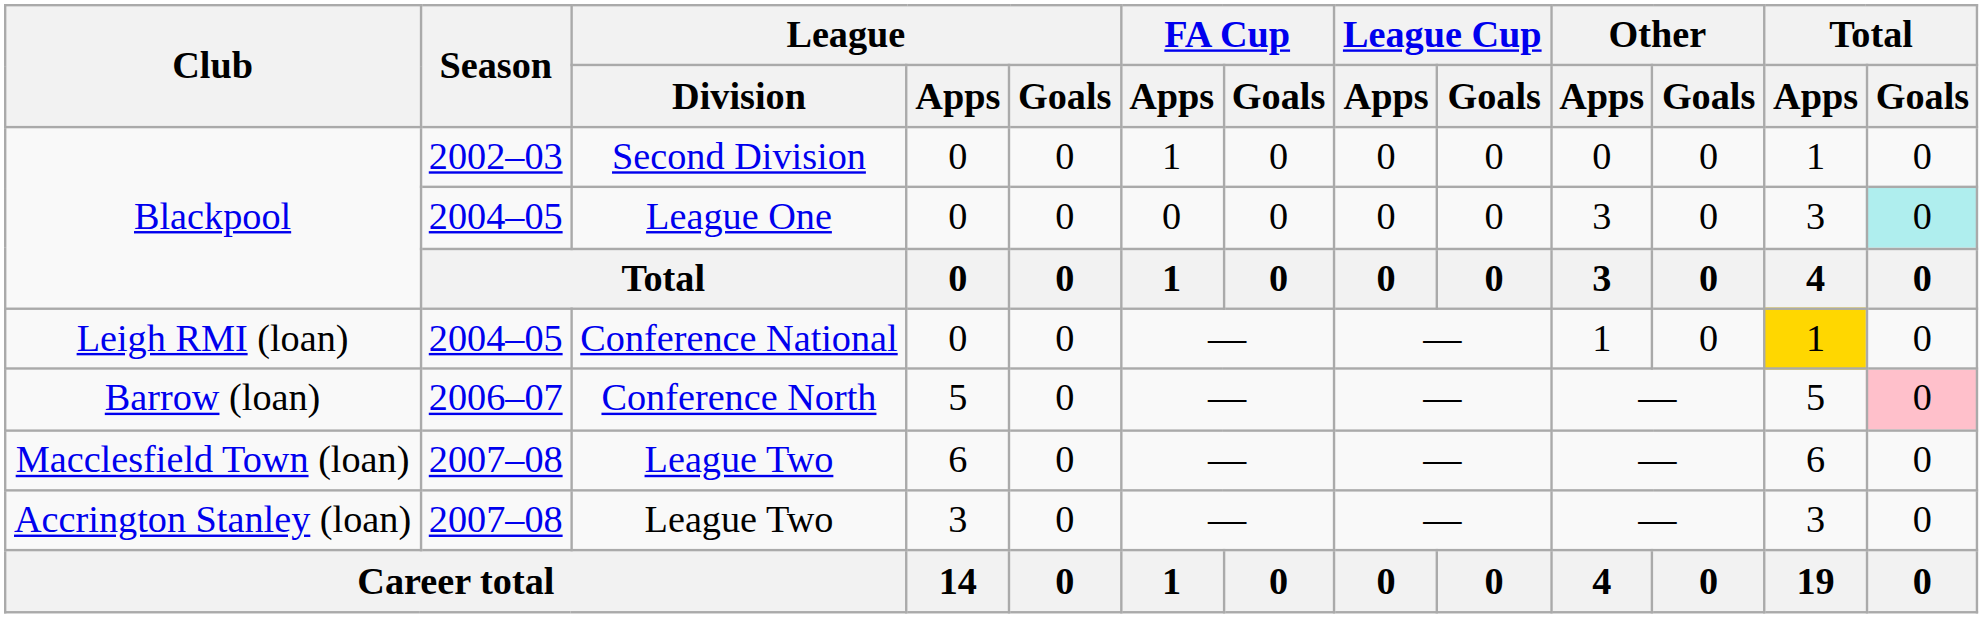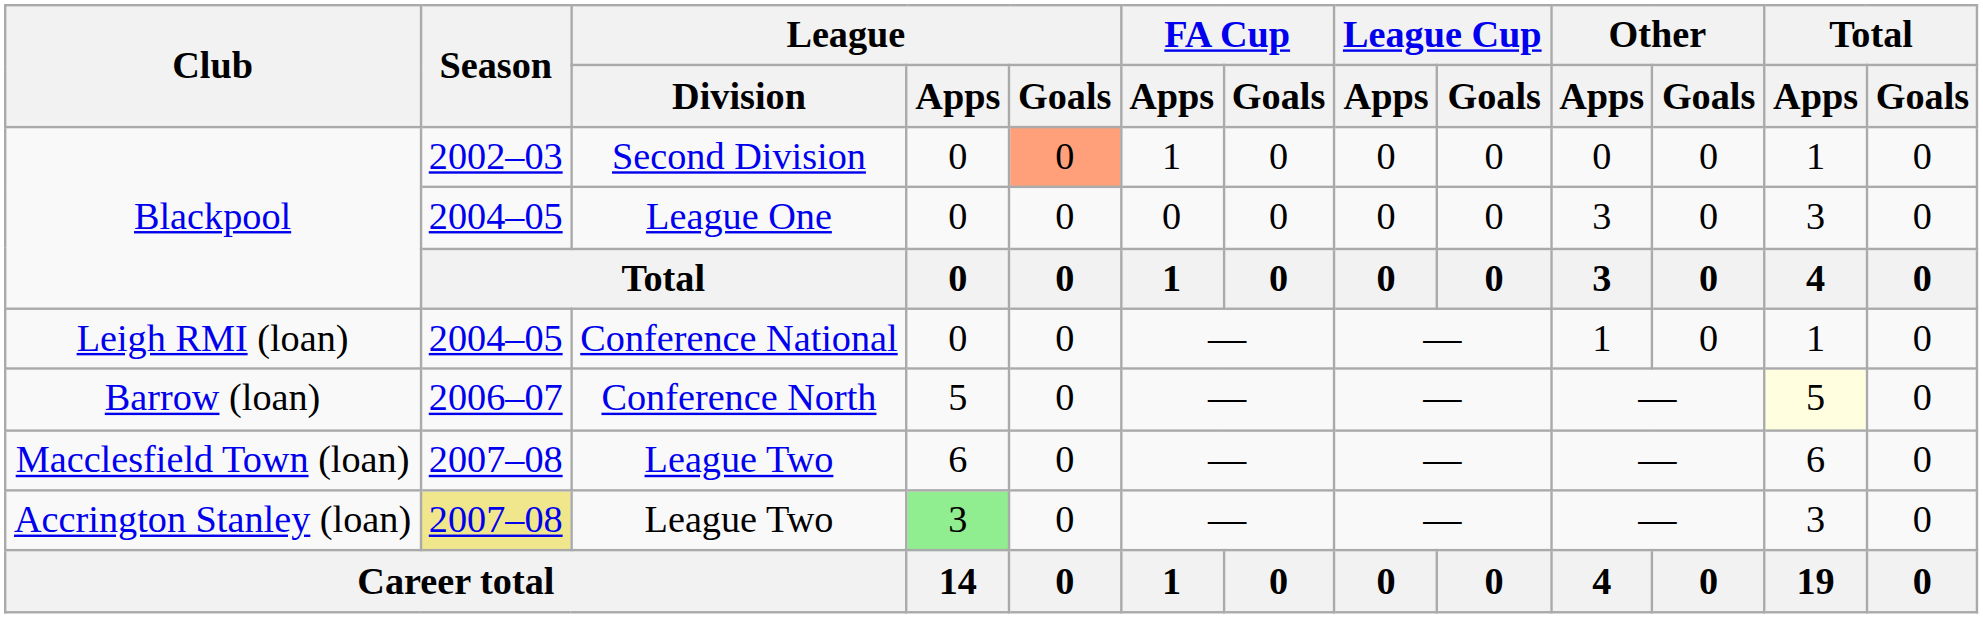(1065, 156) no background -> (1065, 156) lightsalmon background
(1922, 216) paleturquoise background -> (1922, 216) no background
(1816, 338) gold background -> (1816, 338) no background
(1816, 398) no background -> (1816, 398) lightyellow background
(1922, 398) pink background -> (1922, 398) no background
(496, 519) no background -> (496, 519) khaki background
(958, 519) no background -> (958, 519) lightgreen background
